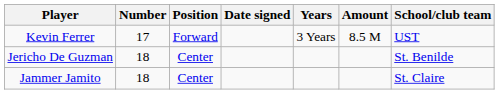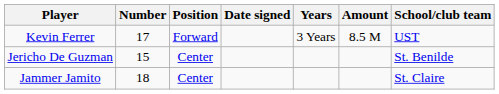(143, 57) 18 -> (143, 57) 15
